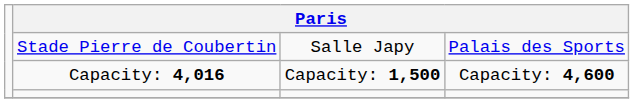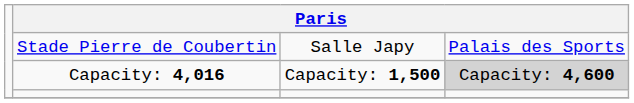(537, 75) no background -> (537, 75) lightgrey background
